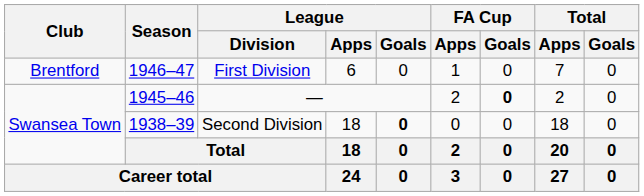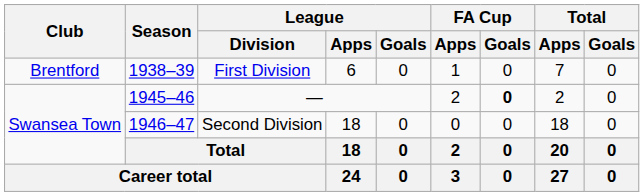(162, 71) 1946–47 -> (162, 71) 1938–39
(162, 124) 1938–39 -> (162, 124) 1946–47
(403, 124) bold -> (403, 124) normal
